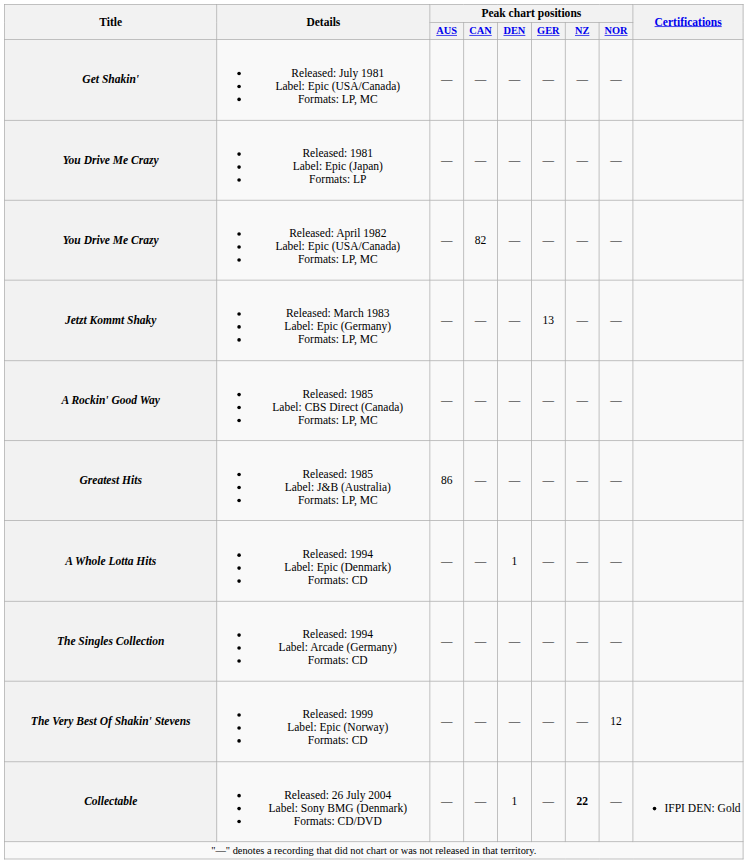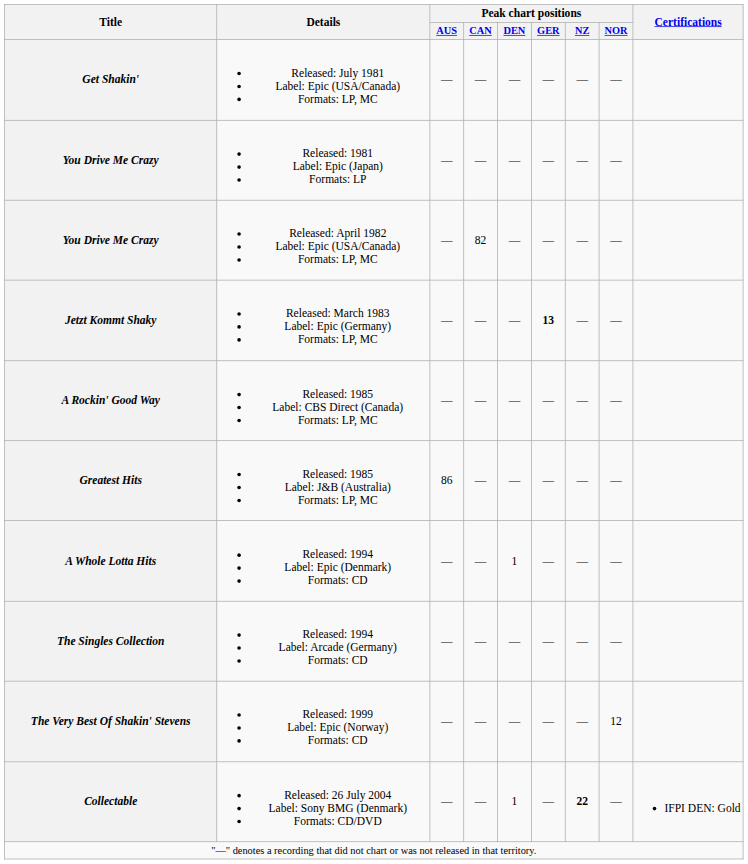(548, 320) normal -> (548, 320) bold
